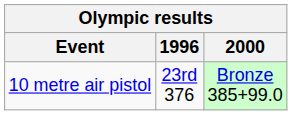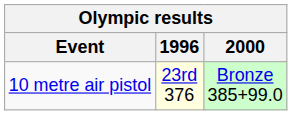(179, 85) no background -> (179, 85) lightyellow background
